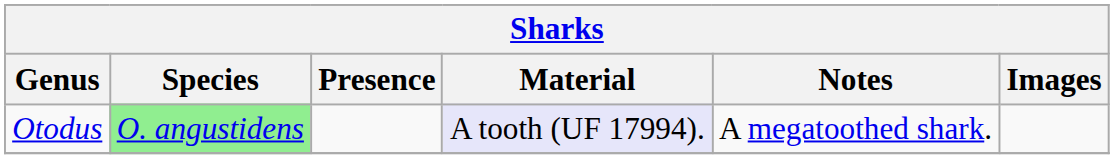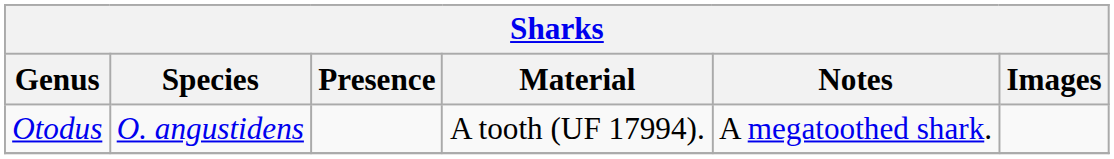(210, 128) lightgreen background -> (210, 128) no background
(577, 128) lavender background -> (577, 128) no background
